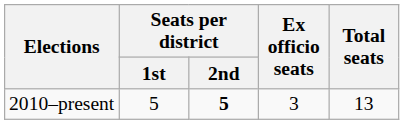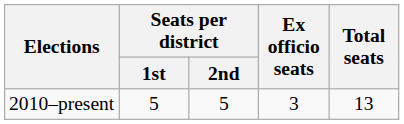(224, 103) bold -> (224, 103) normal
